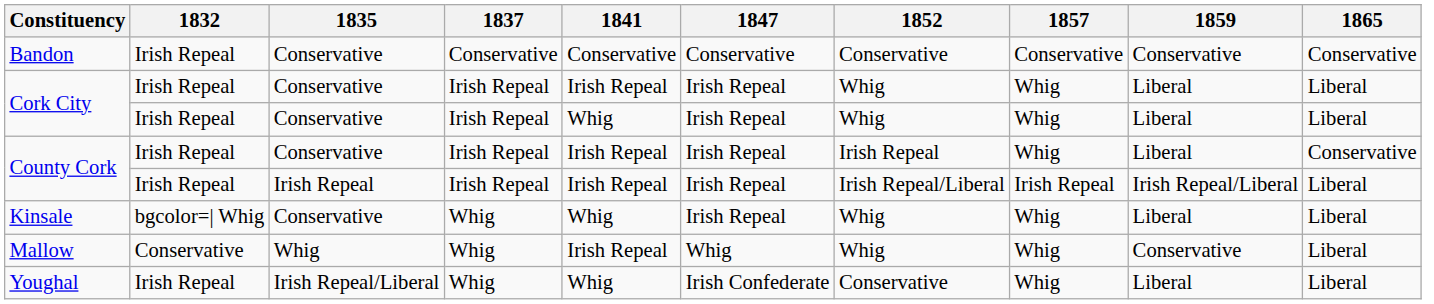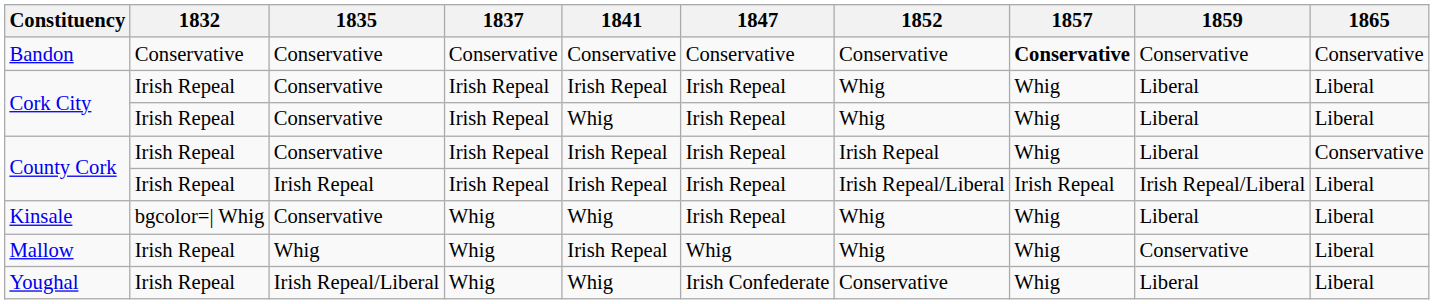(185, 53) Irish Repeal -> (189, 53) Conservative
(1069, 53) normal -> (1072, 53) bold
(189, 250) Conservative -> (185, 250) Irish Repeal
